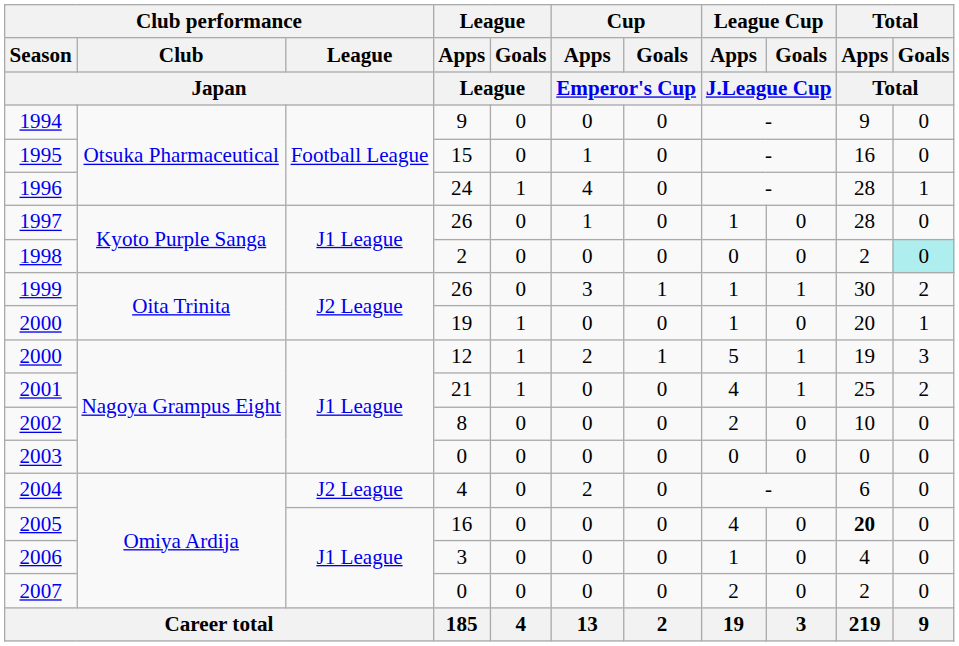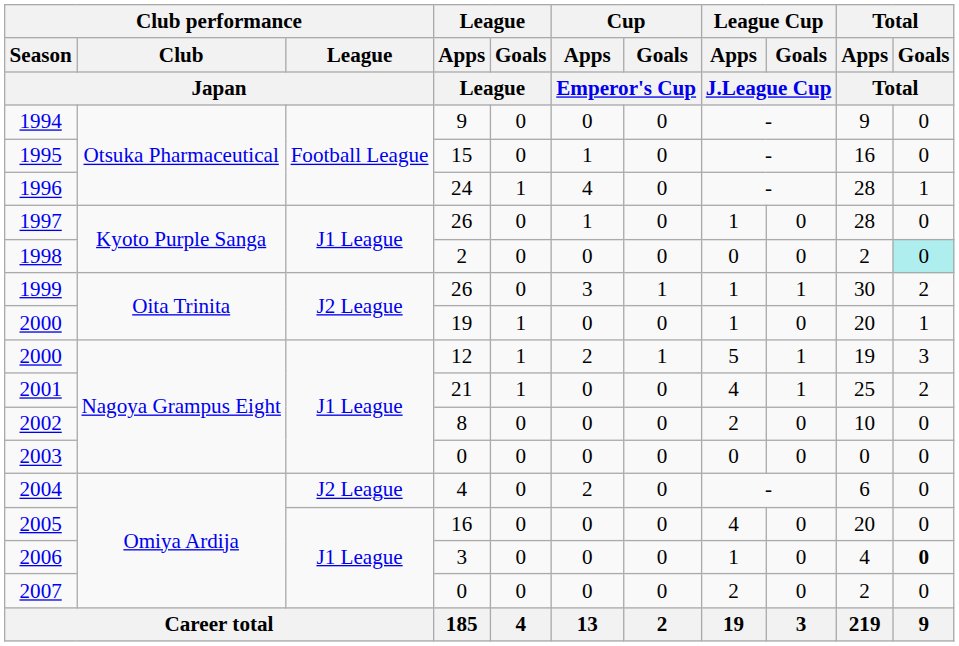(865, 523) bold -> (865, 523) normal
(924, 557) normal -> (924, 557) bold
